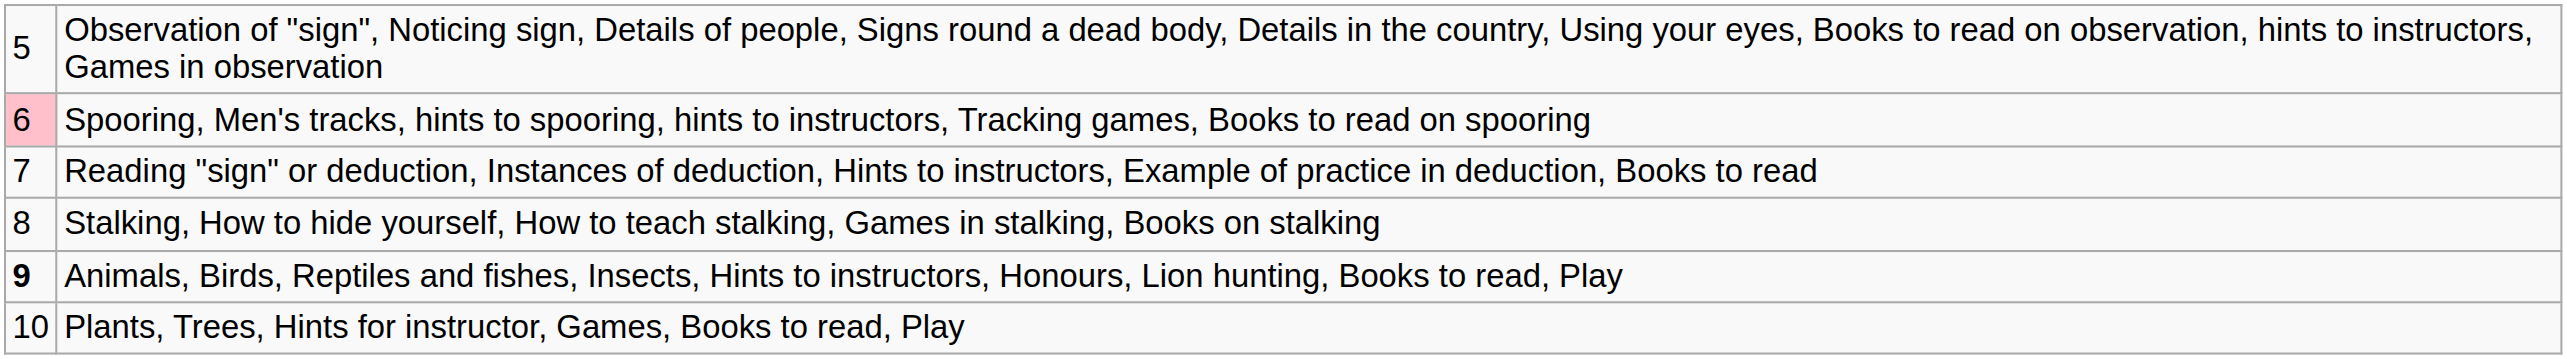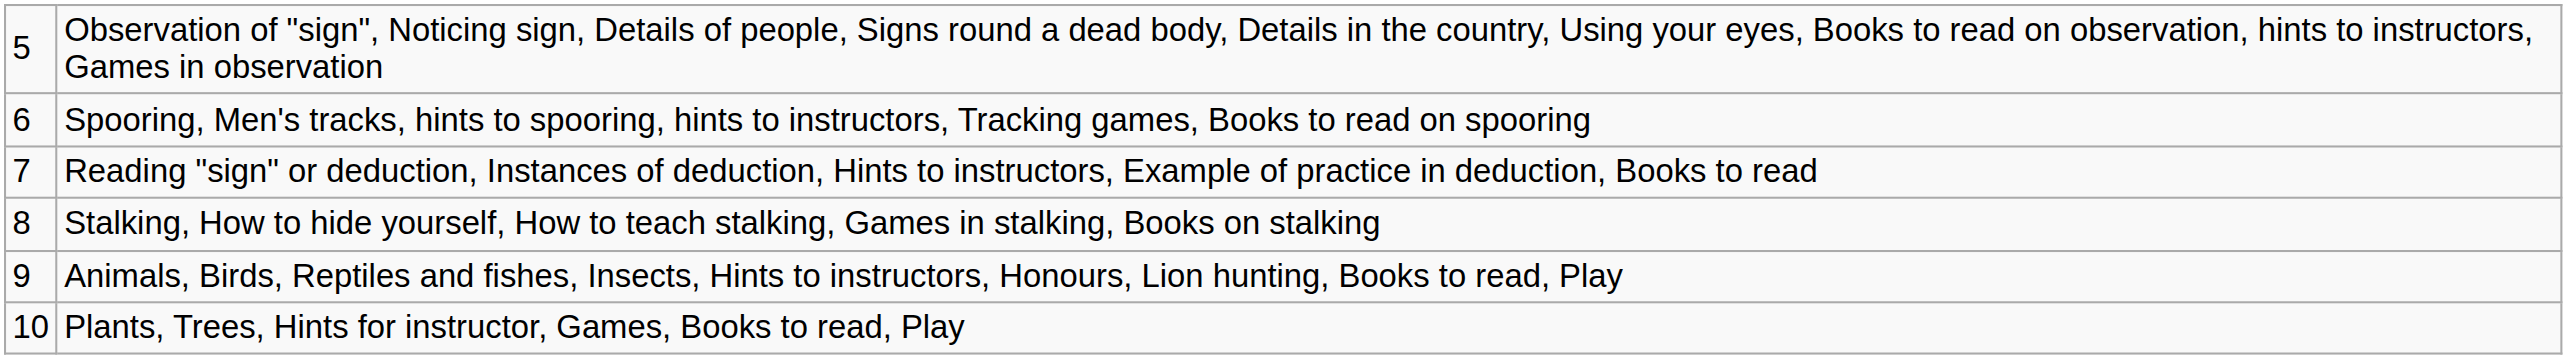(22, 119) pink background -> (22, 119) no background
(22, 275) bold -> (22, 275) normal
